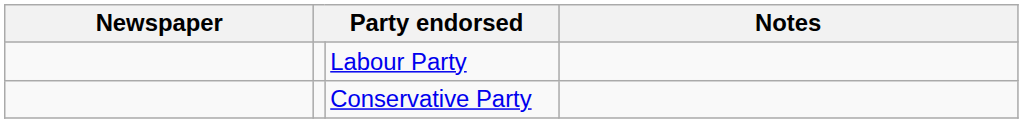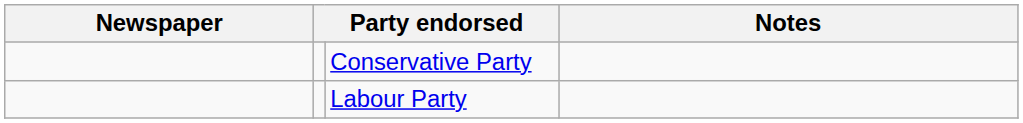rows swapped: (431, 99) <-> (398, 61)
